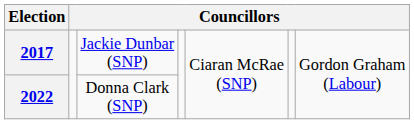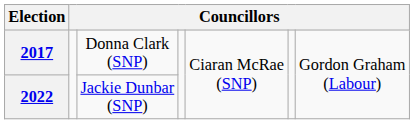(127, 52) Jackie Dunbar (SNP) -> (127, 52) Donna Clark (SNP)
(127, 96) Donna Clark (SNP) -> (127, 96) Jackie Dunbar (SNP)
